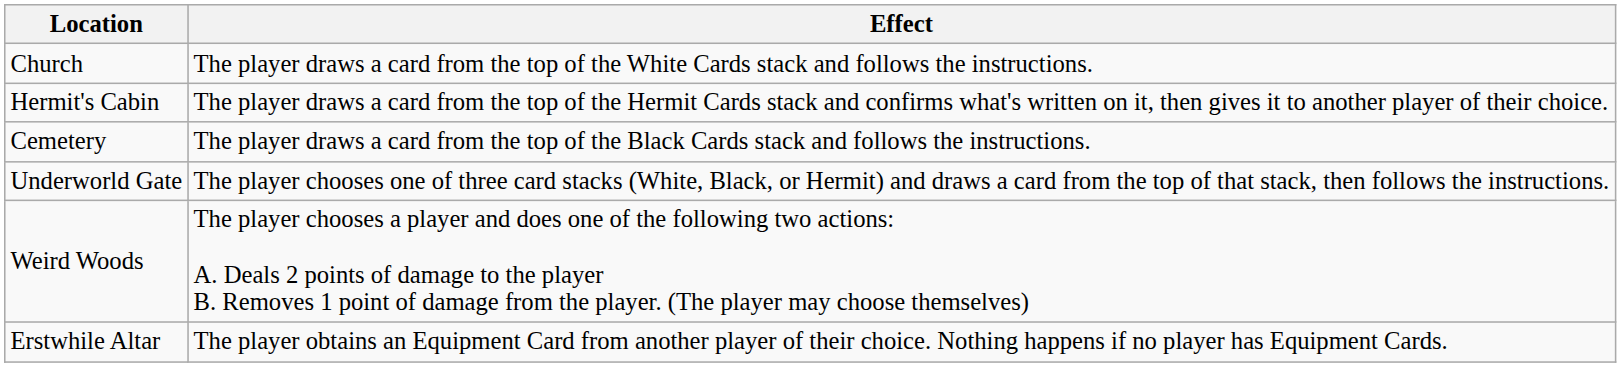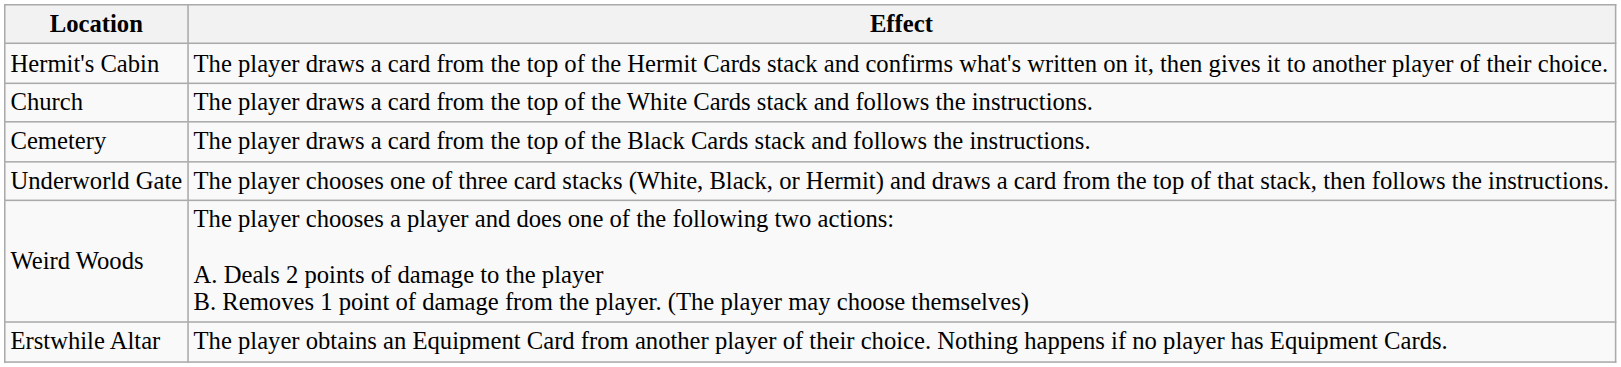rows swapped: (85, 102) <-> (47, 63)
